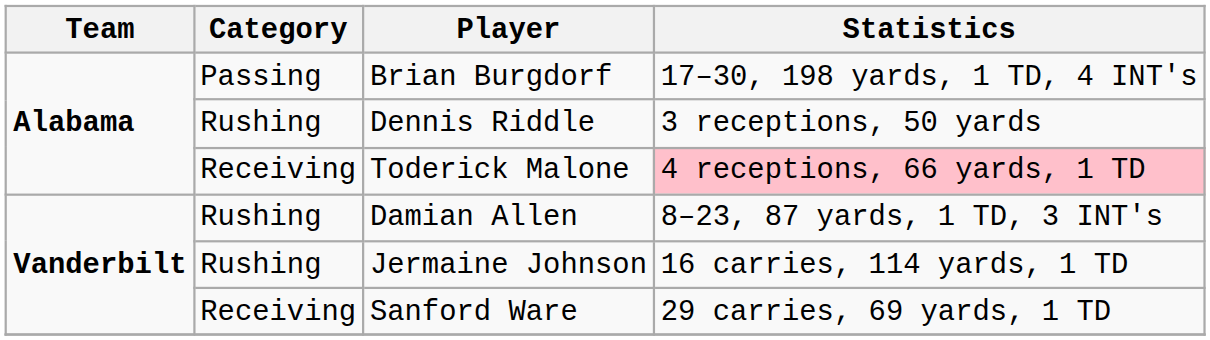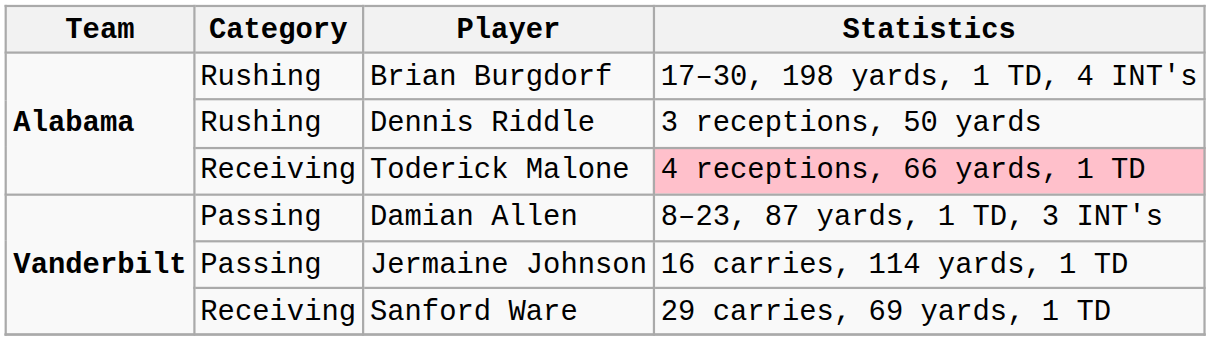(261, 77) Passing -> (261, 77) Rushing
(261, 218) Rushing -> (261, 218) Passing
(261, 265) Rushing -> (261, 265) Passing
